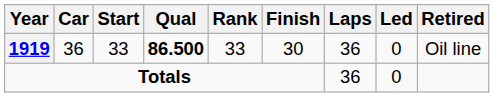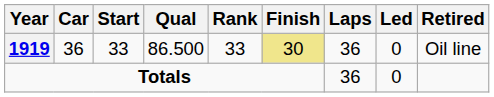(176, 48) bold -> (176, 48) normal
(293, 48) no background -> (293, 48) khaki background
